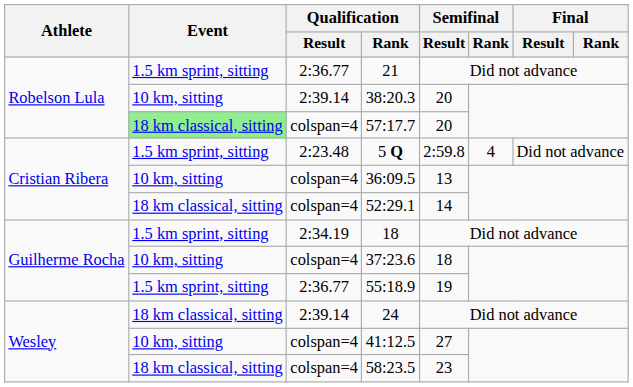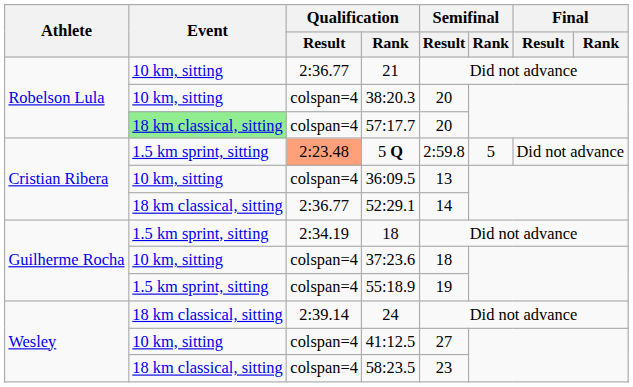(200, 71) 1.5 km sprint, sitting -> (178, 71) 10 km, sitting
(324, 98) 2:39.14 -> (324, 98) colspan=4
(324, 152) no background -> (324, 152) lightsalmon background
(491, 152) 4 -> (491, 152) 5
(324, 206) colspan=4 -> (324, 206) 2:36.77
(324, 287) 2:36.77 -> (324, 287) colspan=4
